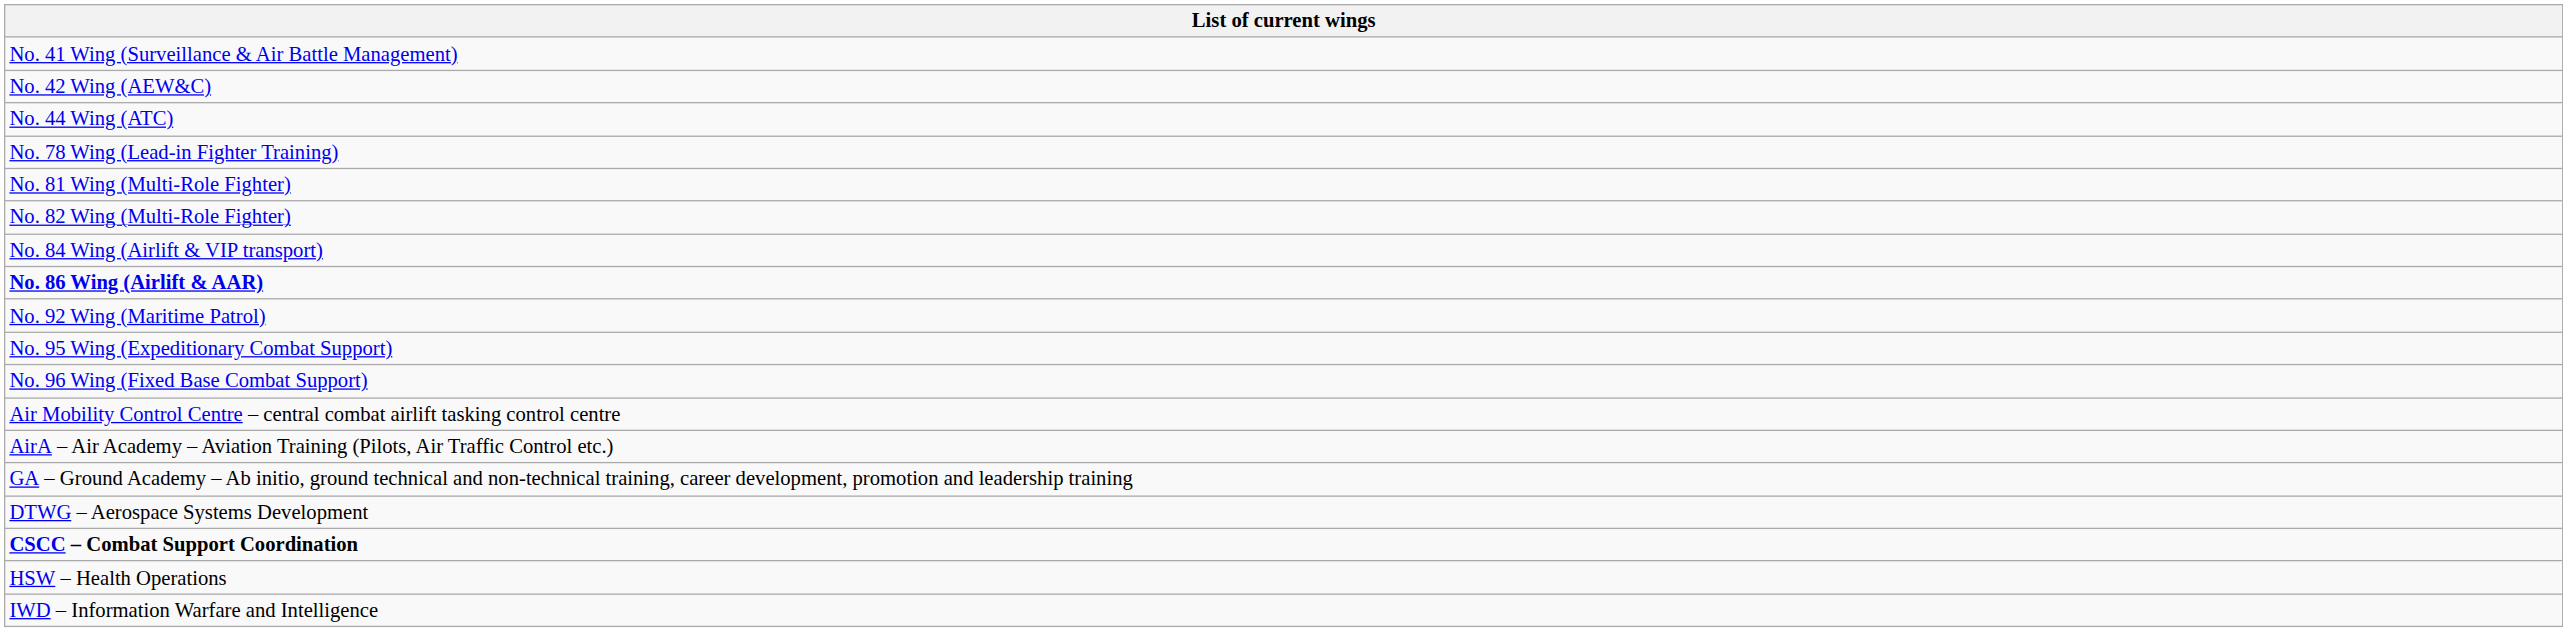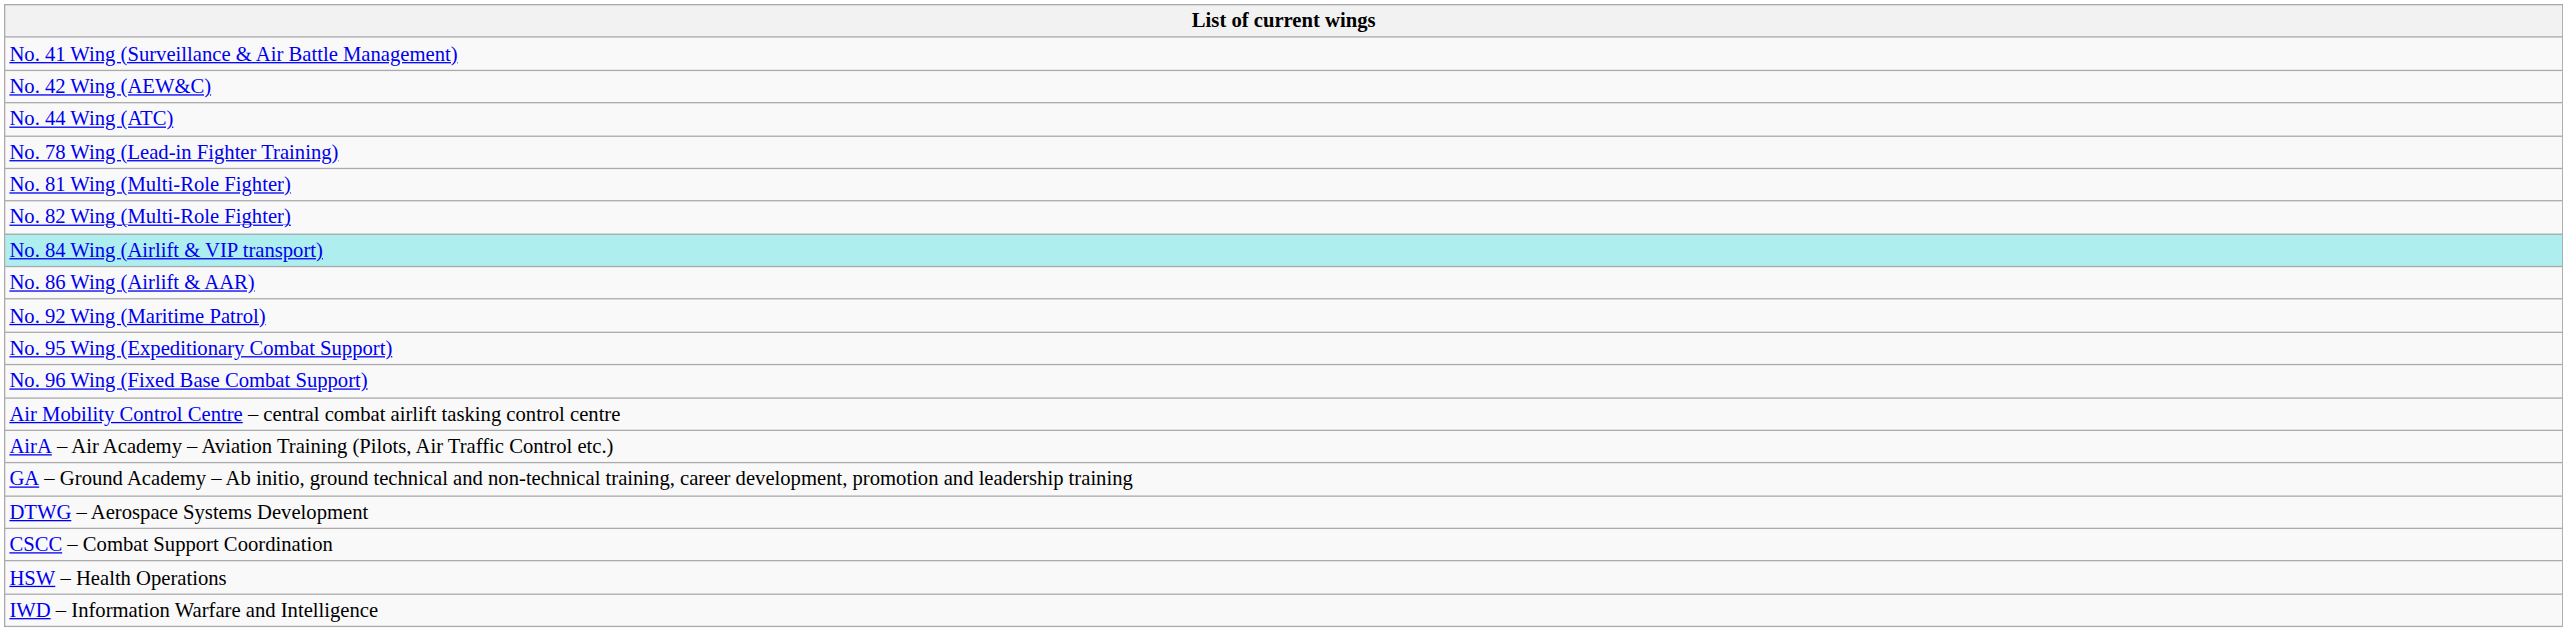(166, 250) no background -> (166, 250) paleturquoise background
(136, 282) bold -> (132, 282) normal
(184, 544) bold -> (171, 544) normal
